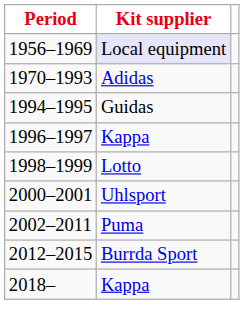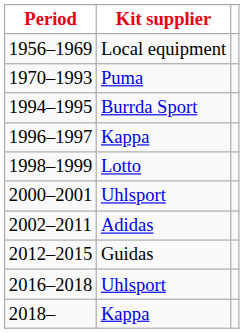(164, 48) lavender background -> (164, 48) no background
(127, 78) Adidas -> (122, 78) Puma
(127, 107) Guidas -> (149, 107) Burrda Sport
(122, 225) Puma -> (127, 225) Adidas
(149, 254) Burrda Sport -> (127, 254) Guidas
+ row: (51, 284)
